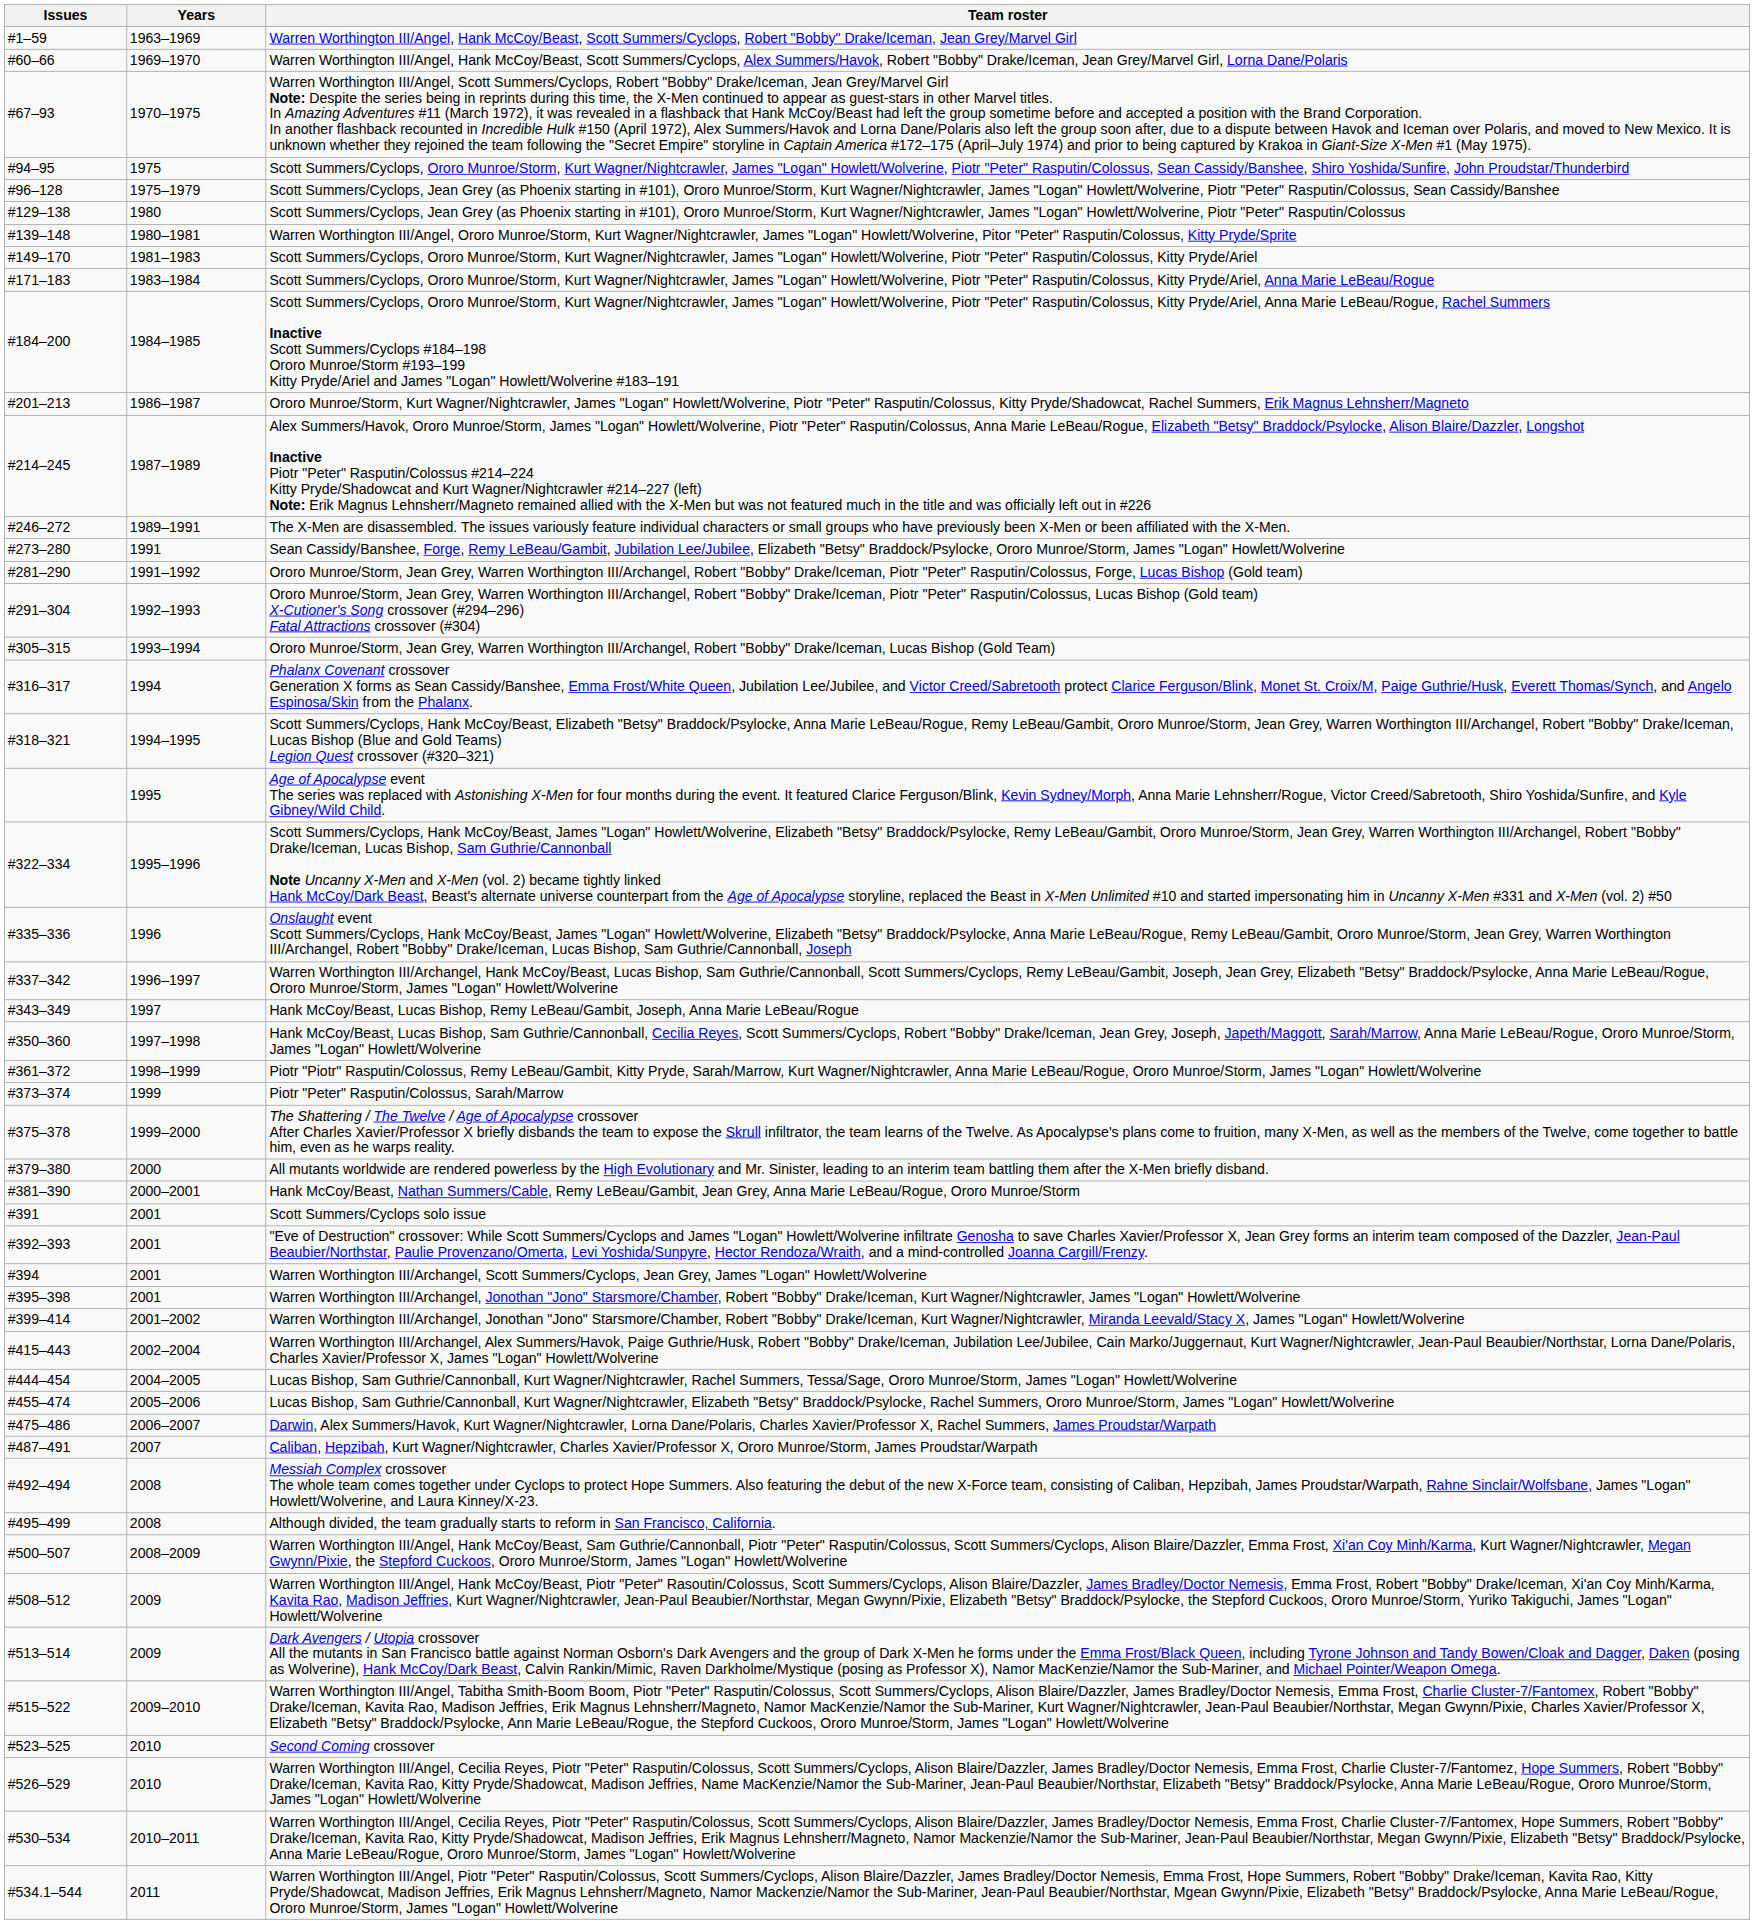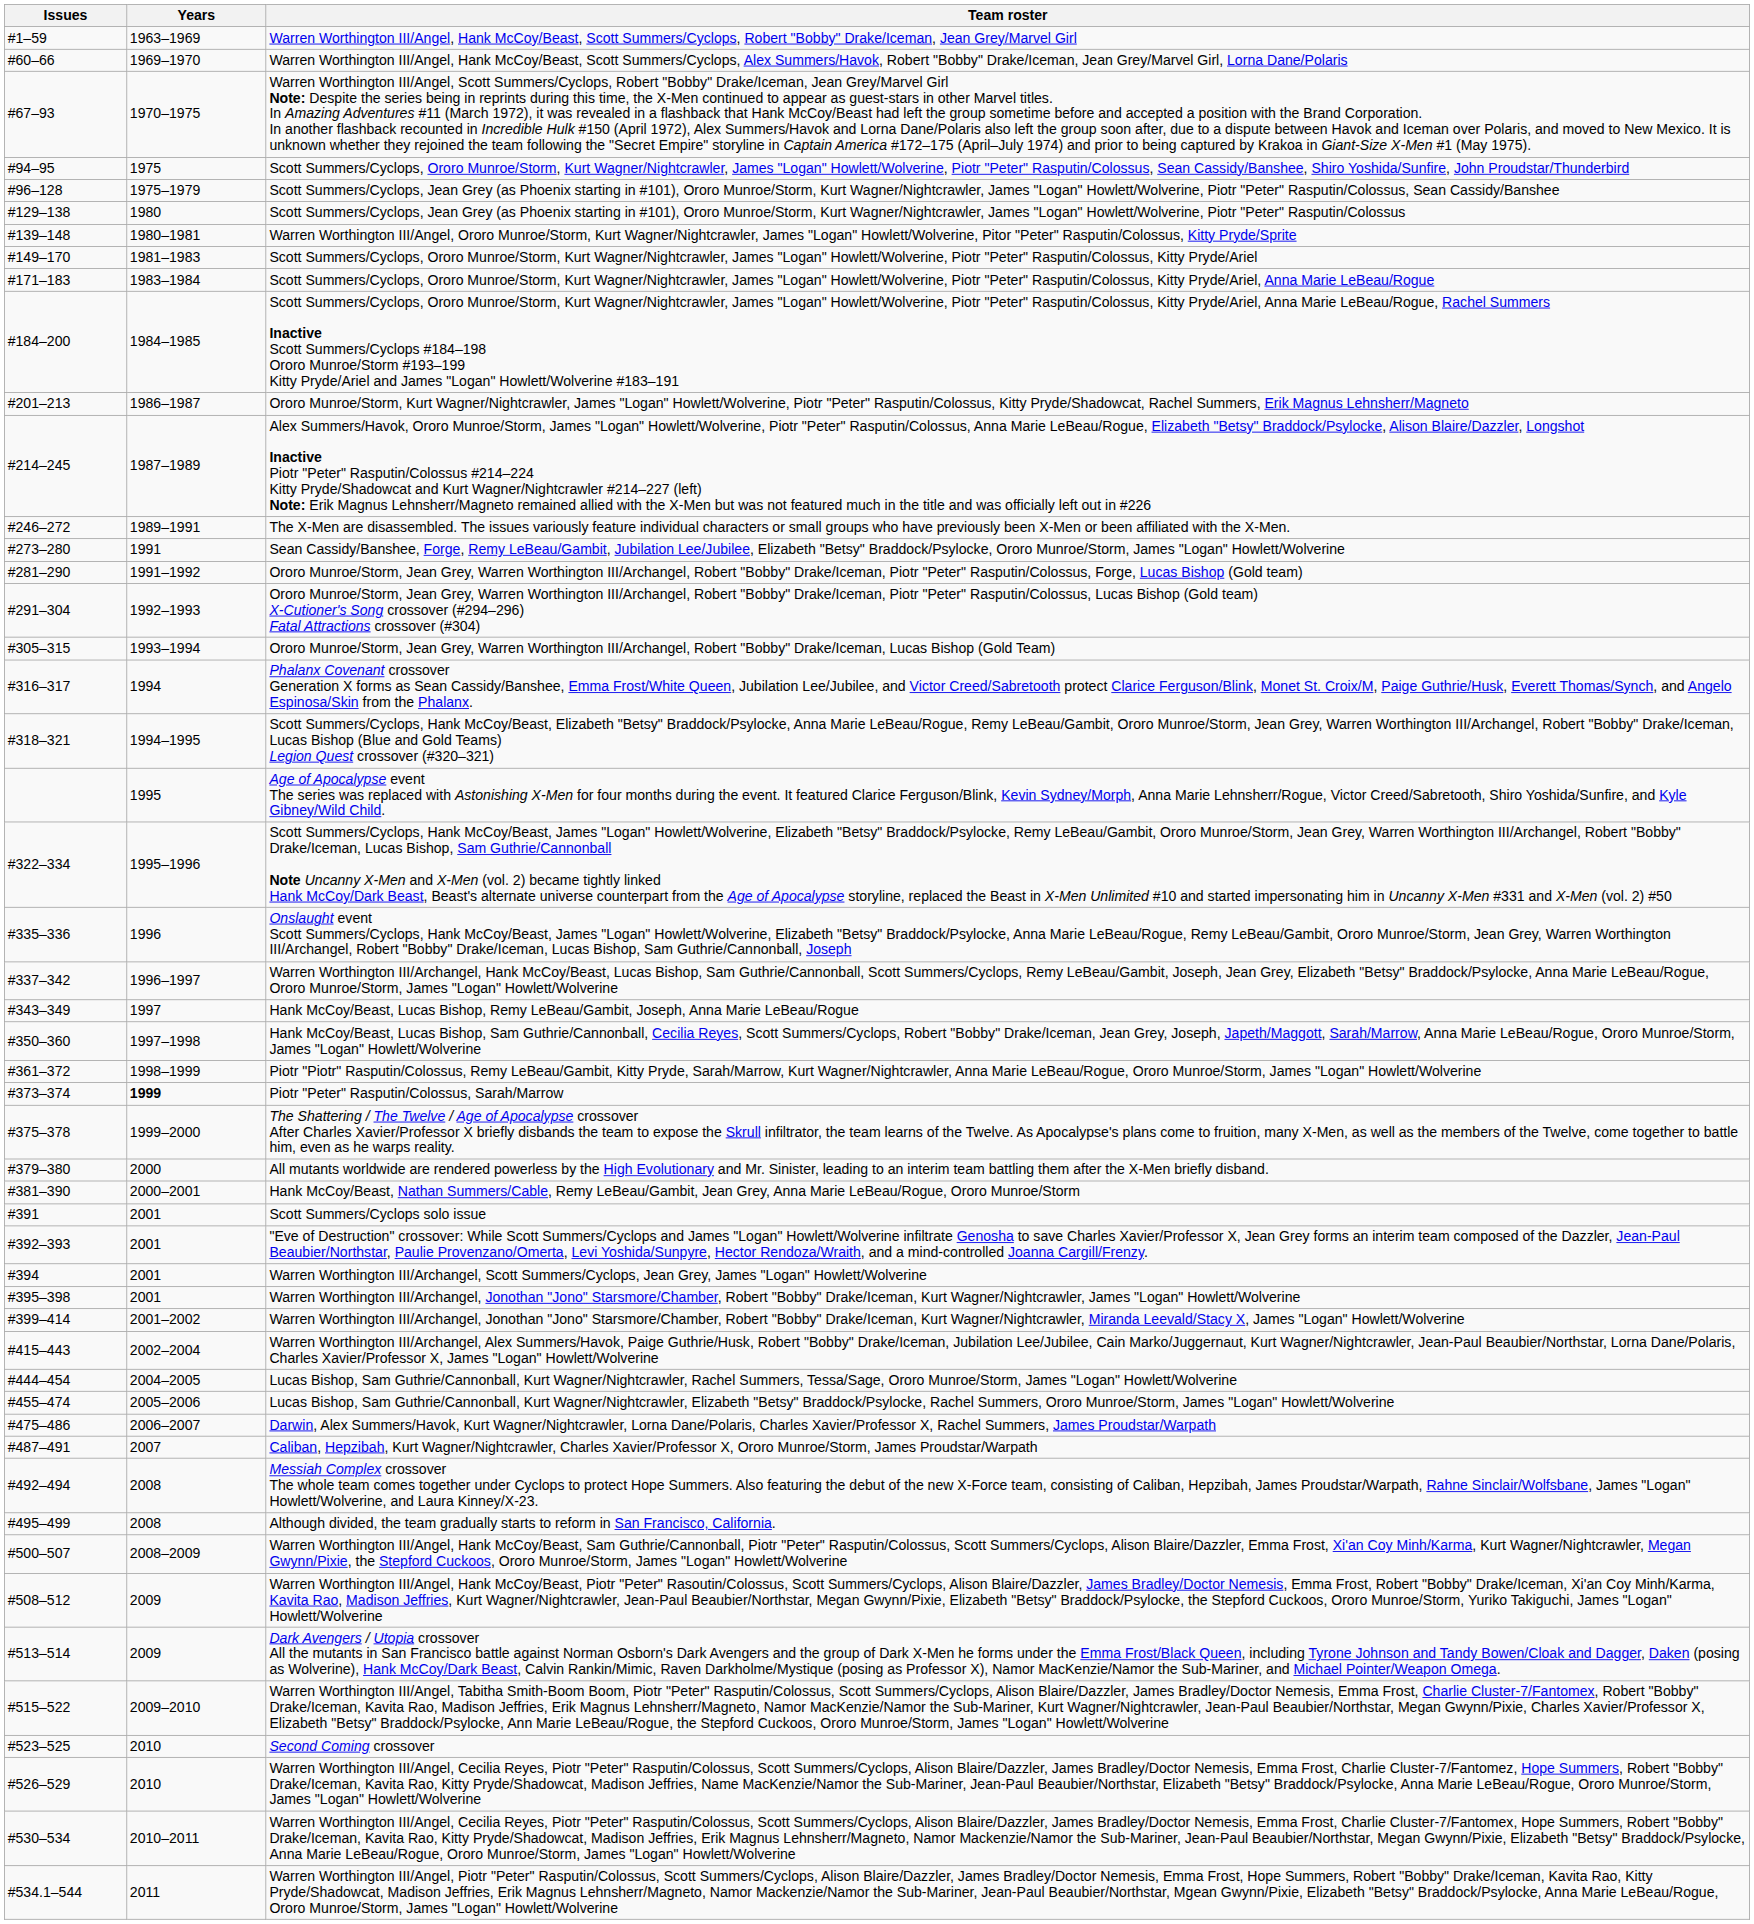(145, 1093) normal -> (145, 1093) bold
